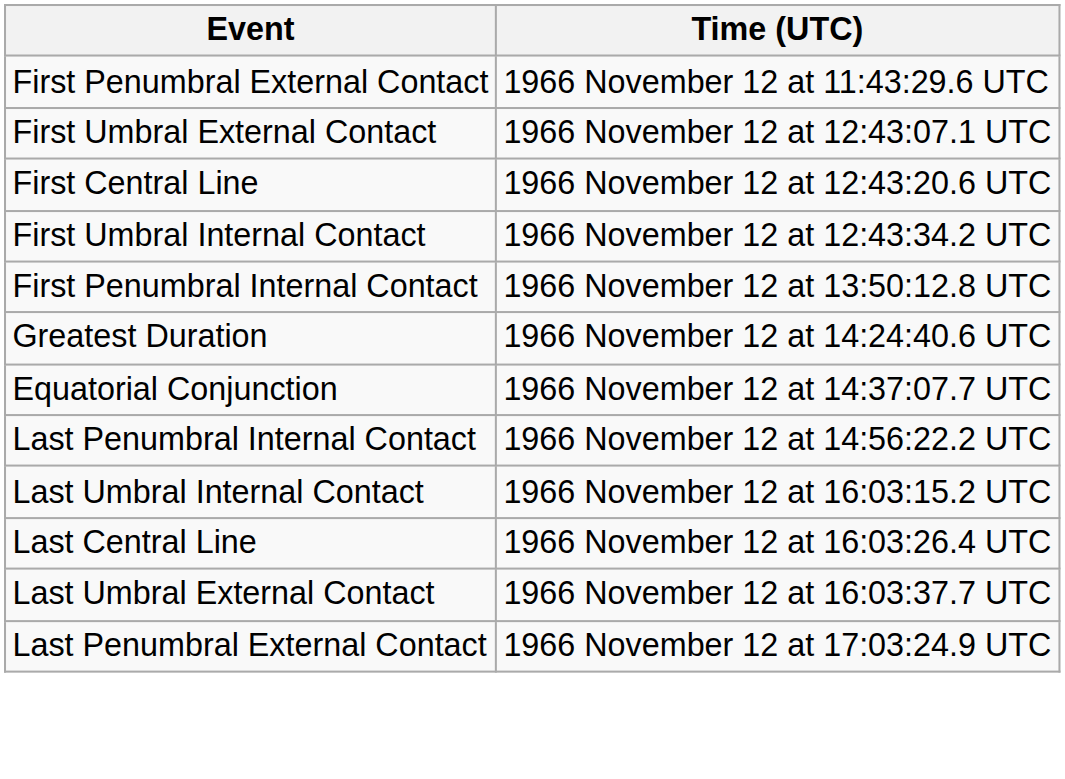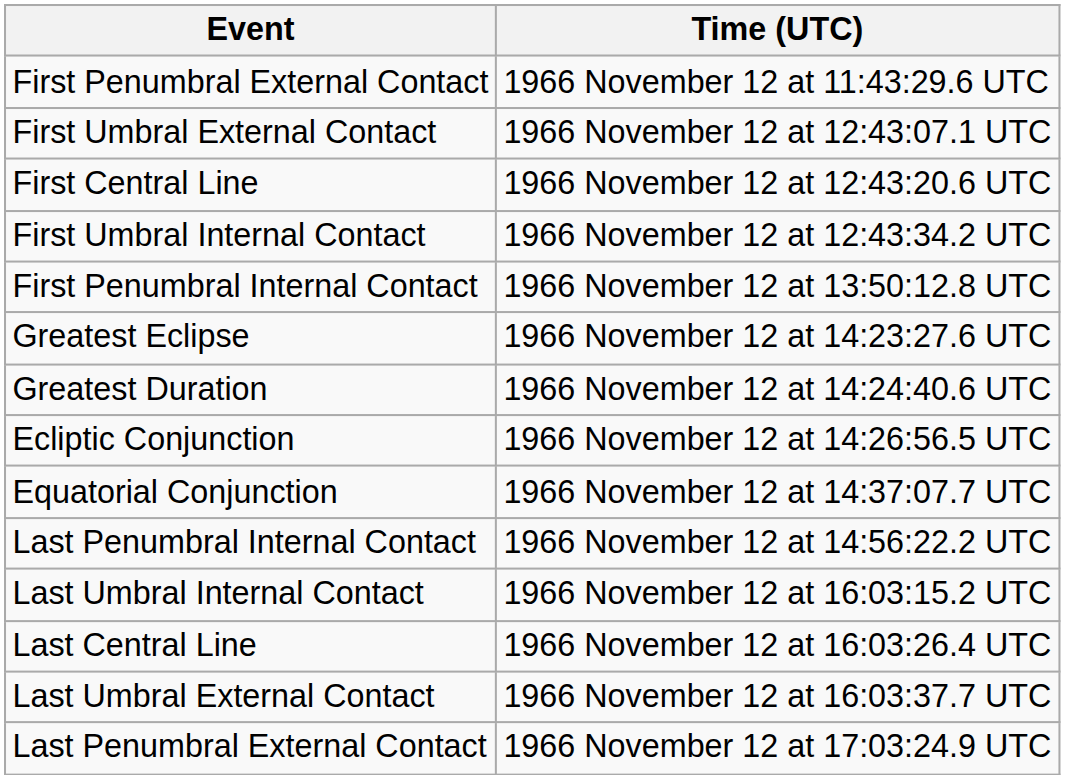+ row: (131, 337)
+ row: (153, 440)
